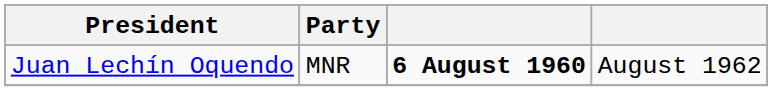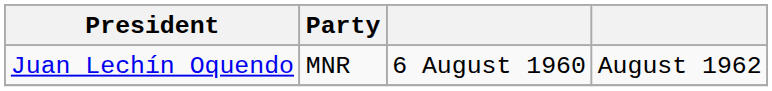(489, 66) bold -> (489, 66) normal
